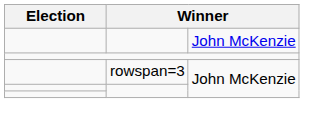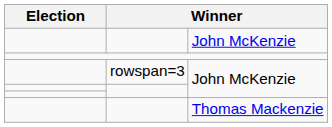+ row: (147, 110)
